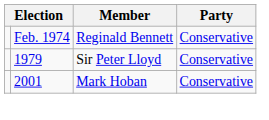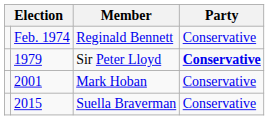(216, 59) normal -> (222, 59) bold
+ row: (126, 103)
